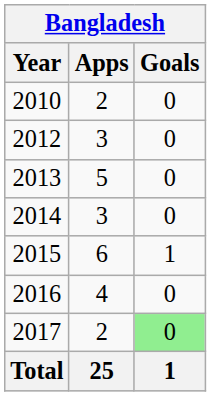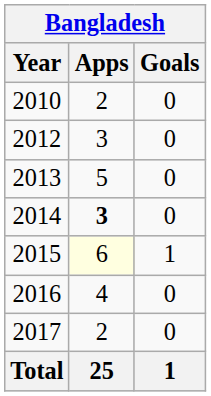(102, 216) normal -> (102, 216) bold
(102, 255) no background -> (102, 255) lightyellow background
(170, 332) lightgreen background -> (170, 332) no background
